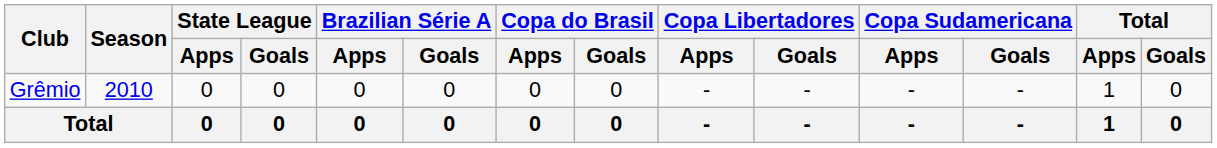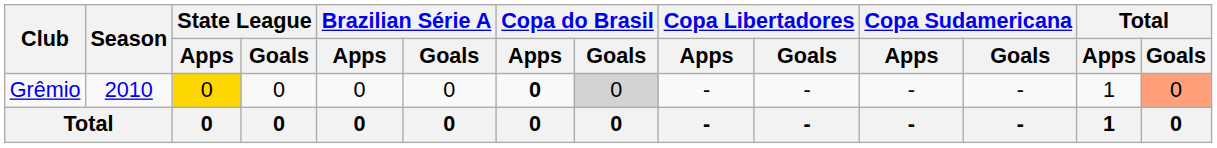(207, 90) no background -> (207, 90) gold background
(535, 90) normal -> (535, 90) bold
(616, 90) no background -> (616, 90) lightgrey background
(1176, 90) no background -> (1176, 90) lightsalmon background
